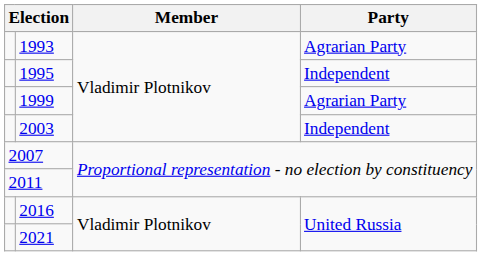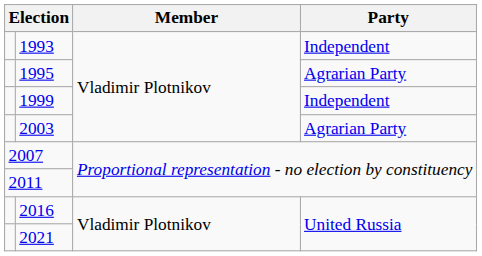(355, 45) Agrarian Party -> (347, 45) Independent
(347, 73) Independent -> (355, 73) Agrarian Party
(355, 100) Agrarian Party -> (347, 100) Independent
(347, 127) Independent -> (355, 127) Agrarian Party
